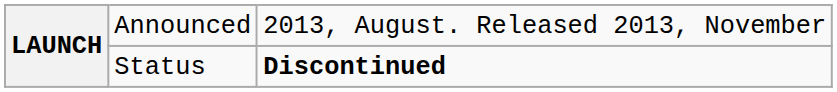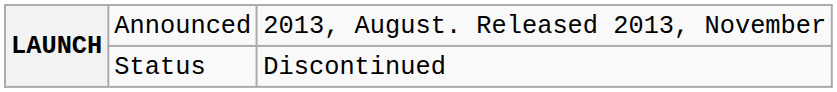(355, 67) bold -> (355, 67) normal
